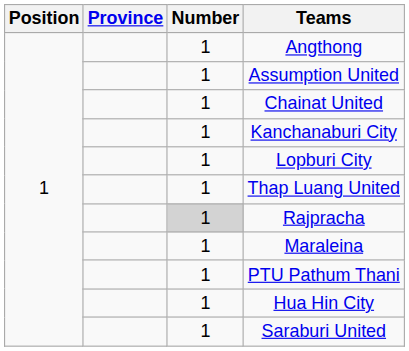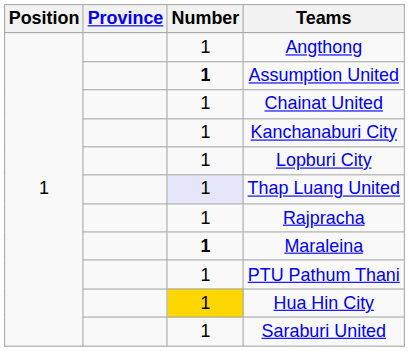(205, 75) normal -> (205, 75) bold
(205, 189) no background -> (205, 189) lavender background
(205, 217) lightgrey background -> (205, 217) no background
(205, 246) normal -> (205, 246) bold
(205, 302) no background -> (205, 302) gold background
